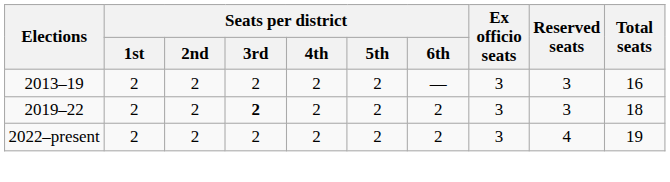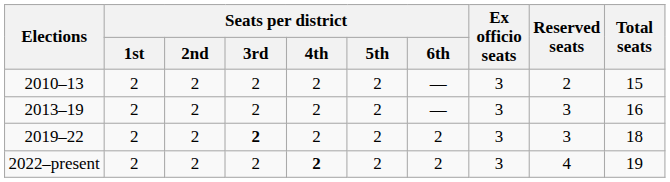+ row: (54, 83)
(317, 136) normal -> (317, 163) bold
